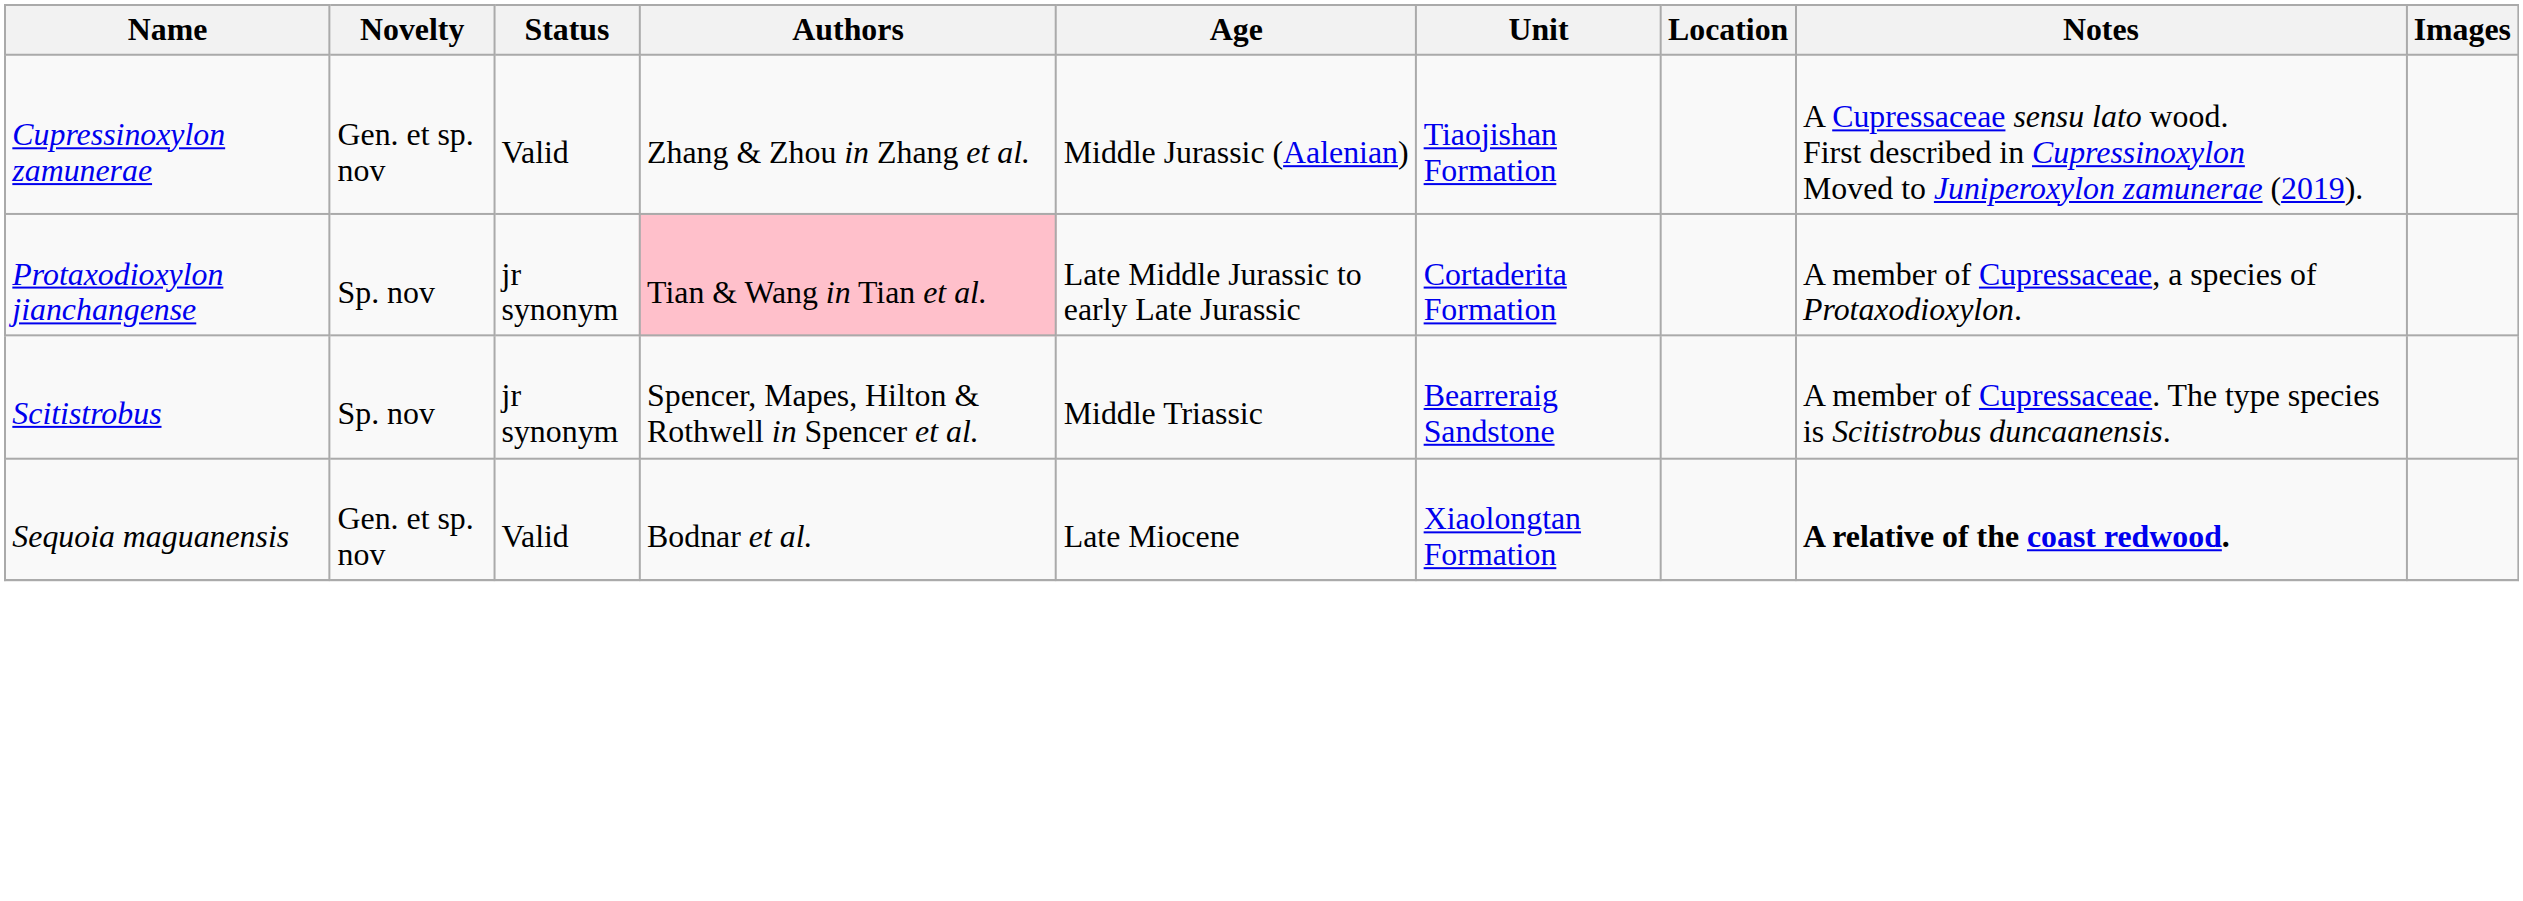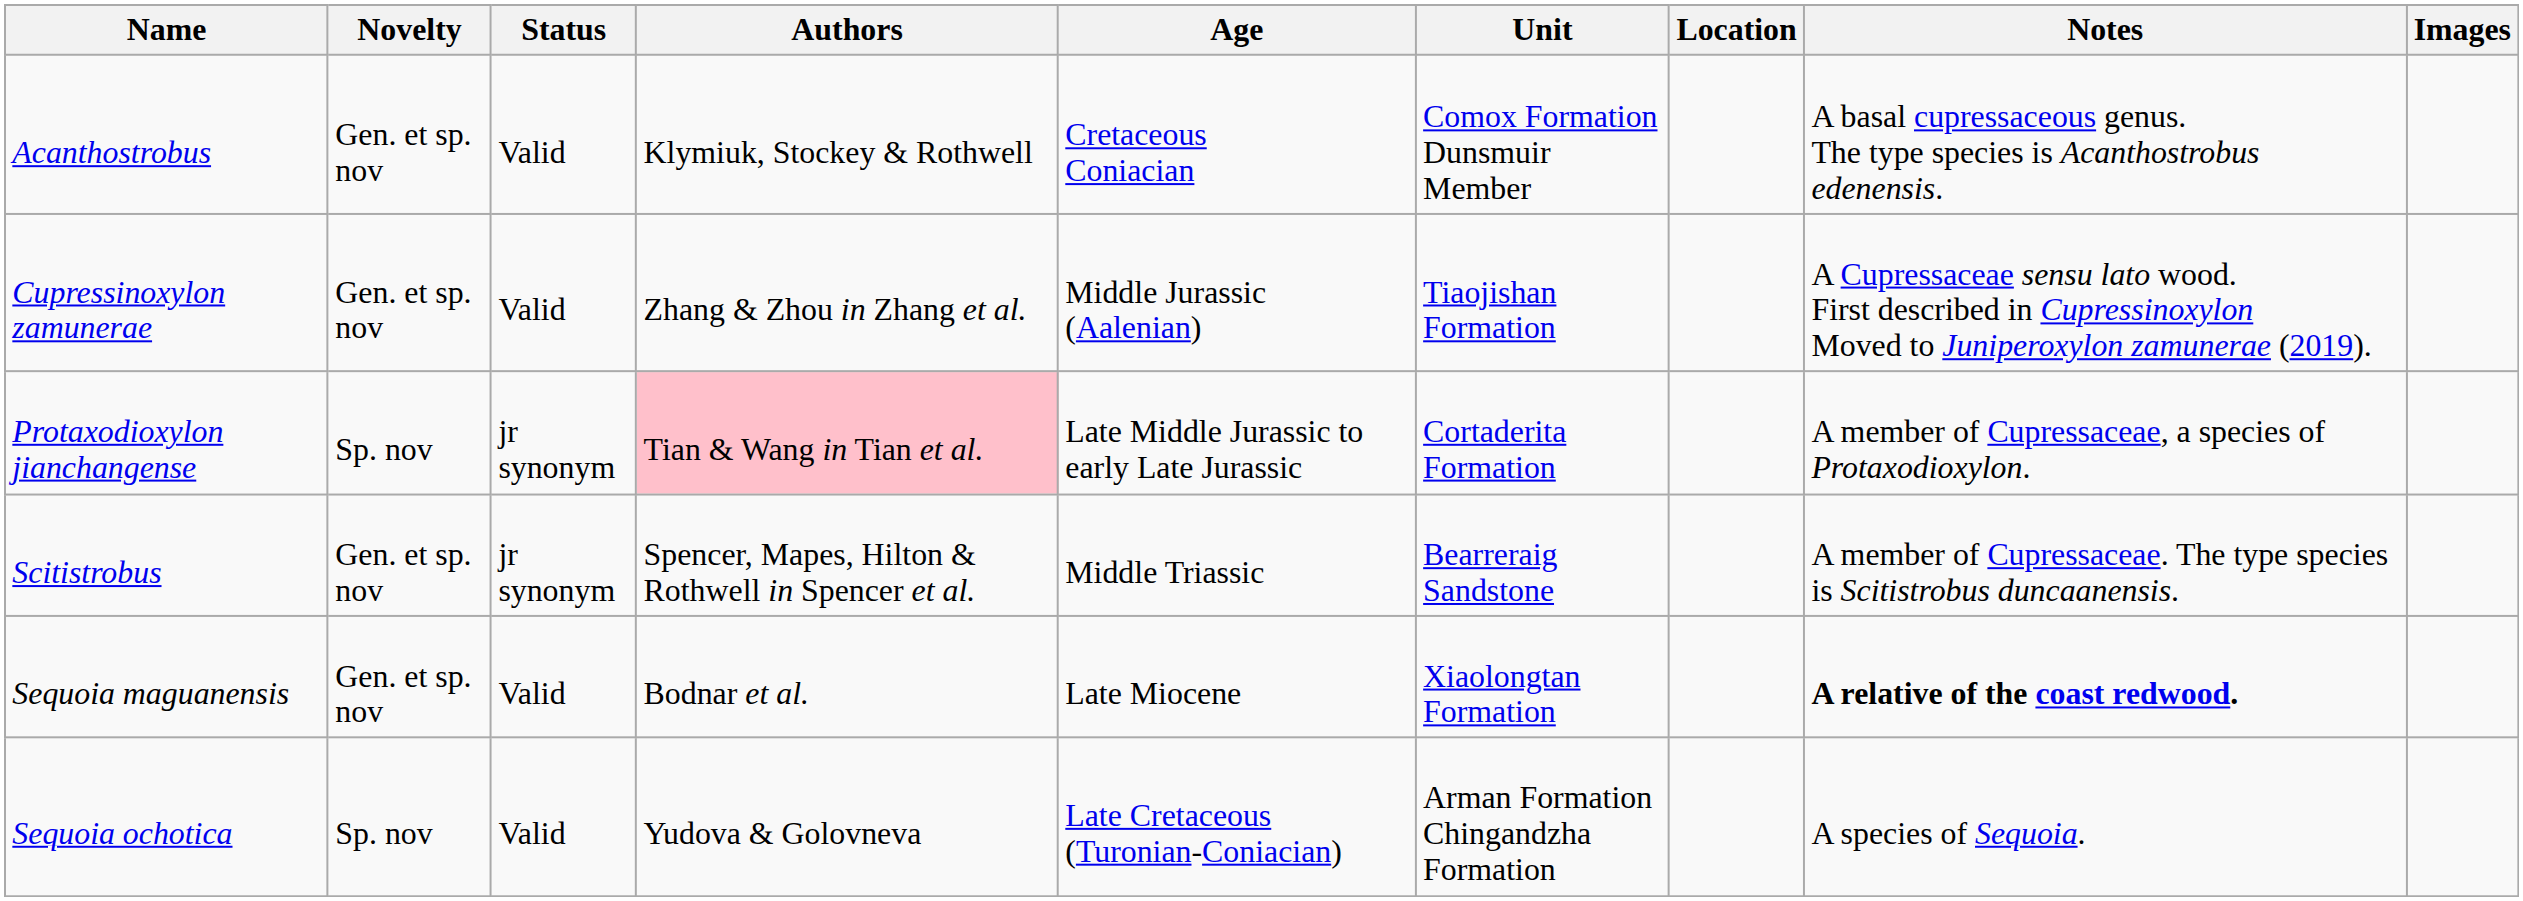+ row: (112, 151)
(386, 414) Sp. nov -> (403, 572) Gen. et sp. nov
+ row: (122, 834)
